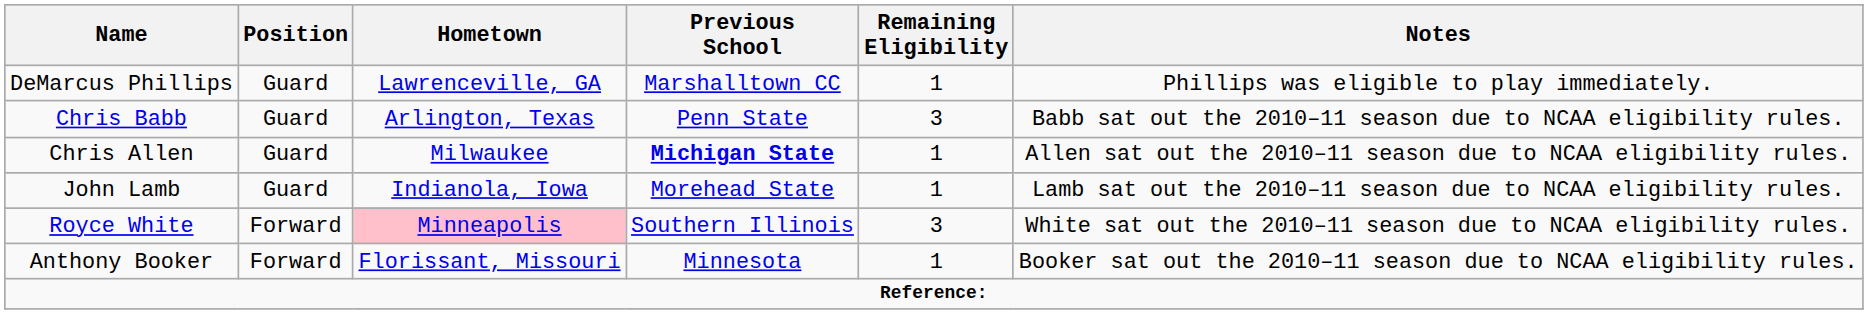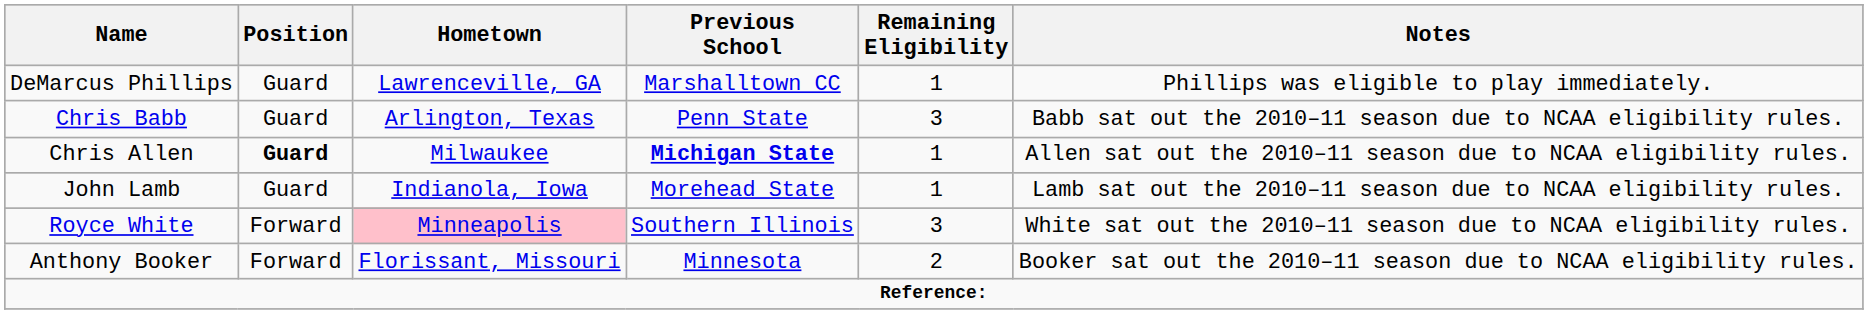(296, 155) normal -> (296, 155) bold
(936, 261) 1 -> (936, 261) 2
